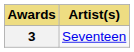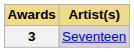(94, 36) no background -> (94, 36) lightgrey background
